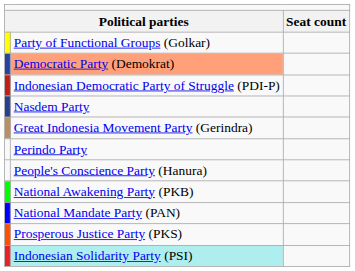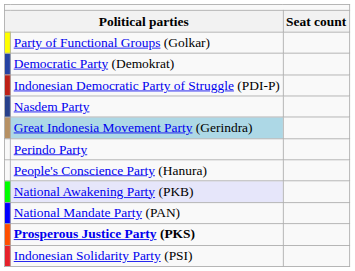(94, 63) lightsalmon background -> (94, 63) no background
(133, 127) no background -> (133, 127) lightblue background
(104, 191) no background -> (104, 191) lavender background
(98, 234) normal -> (104, 234) bold
(103, 255) paleturquoise background -> (103, 255) no background
